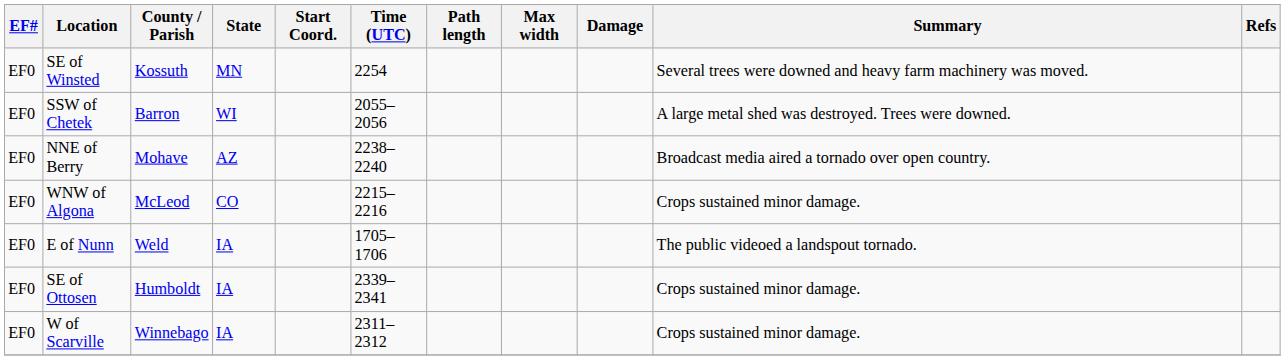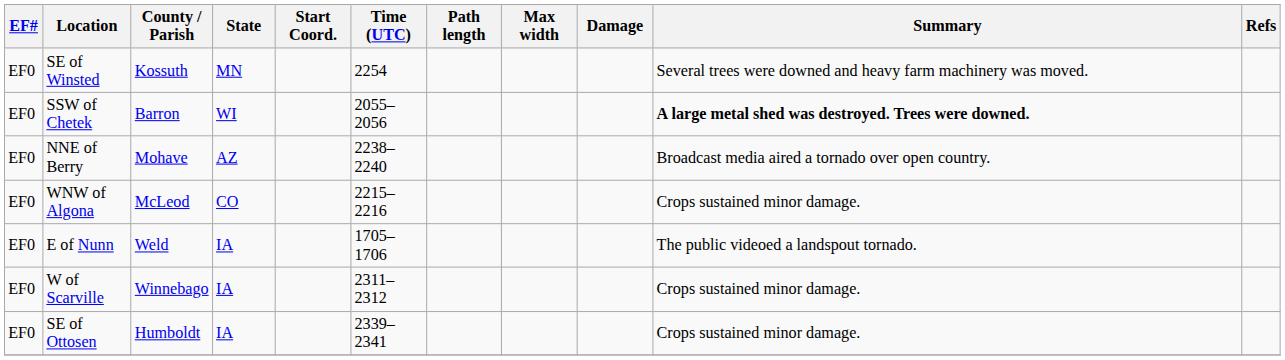(834, 114) normal -> (843, 114) bold
rows swapped: (75, 333) <-> (72, 289)
